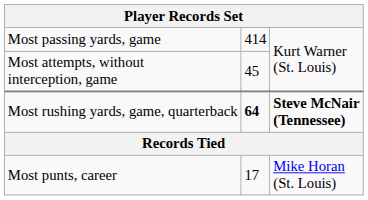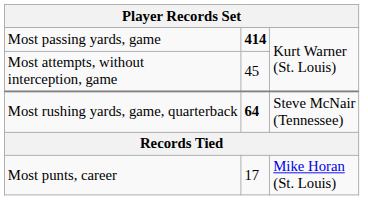(255, 39) normal -> (255, 39) bold
(316, 111) bold -> (314, 111) normal
